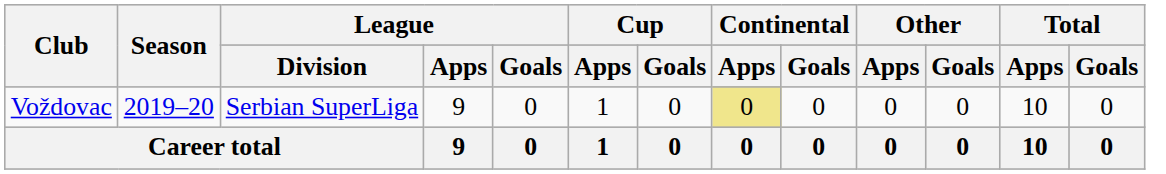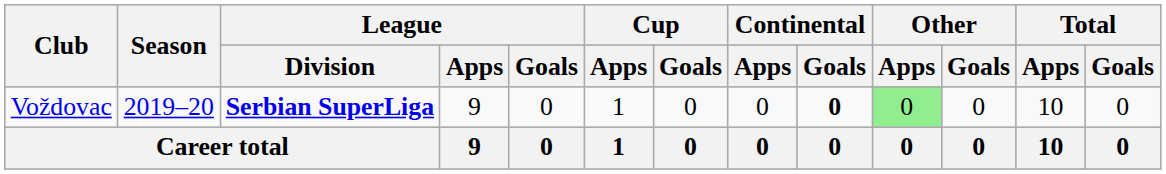(322, 106) normal -> (330, 106) bold
(747, 106) khaki background -> (763, 106) no background
(819, 106) normal -> (835, 106) bold
(891, 106) no background -> (907, 106) lightgreen background
